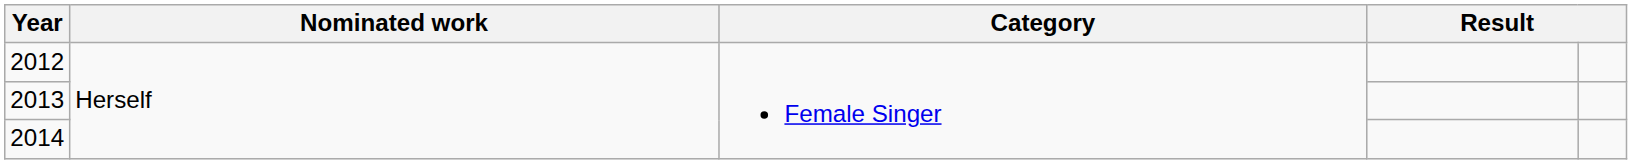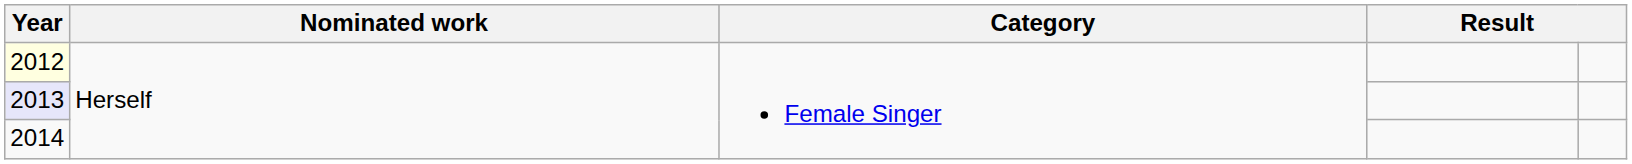(37, 61) no background -> (37, 61) lightyellow background
(37, 100) no background -> (37, 100) lavender background
